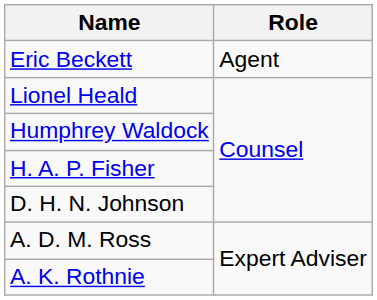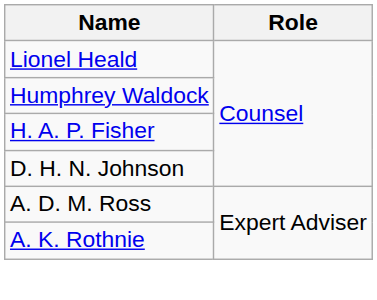- row: (71, 58)
